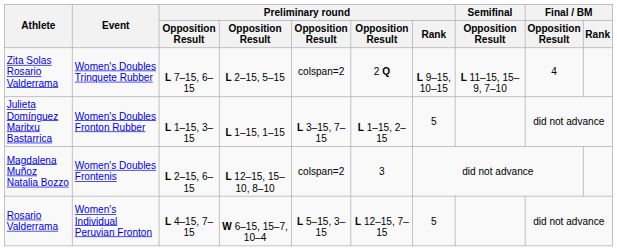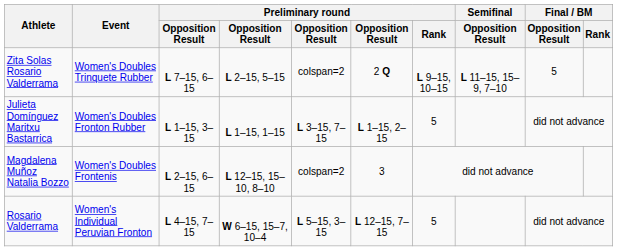(554, 73) 4 -> (554, 73) 5
